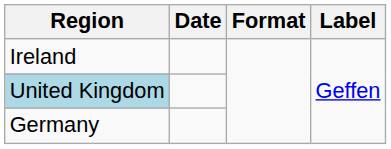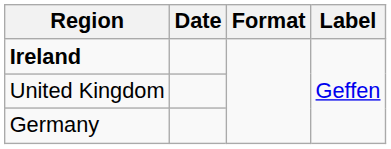(43, 56) normal -> (45, 56) bold
(87, 90) lightblue background -> (87, 90) no background
